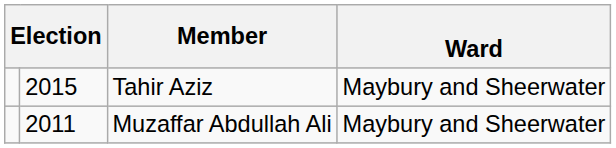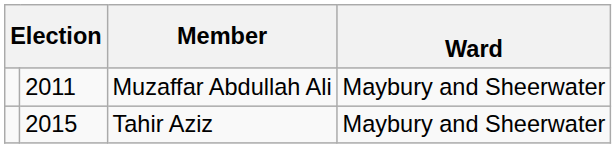rows swapped: (222, 124) <-> (163, 86)
